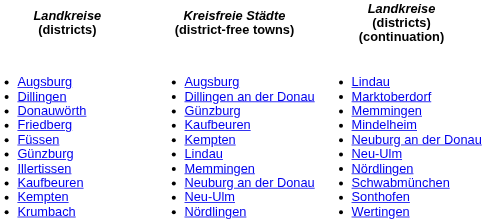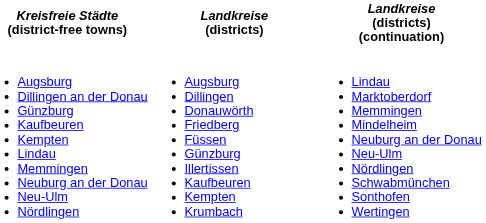columns swapped: (234, 23) <-> (67, 23)
